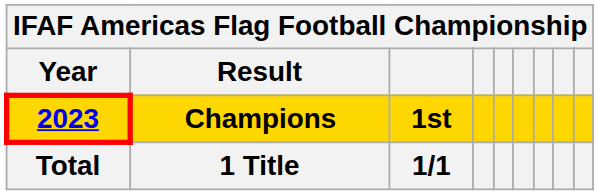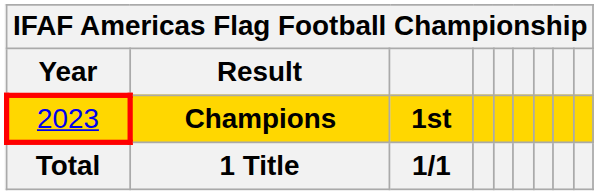(68, 118) bold -> (68, 118) normal
